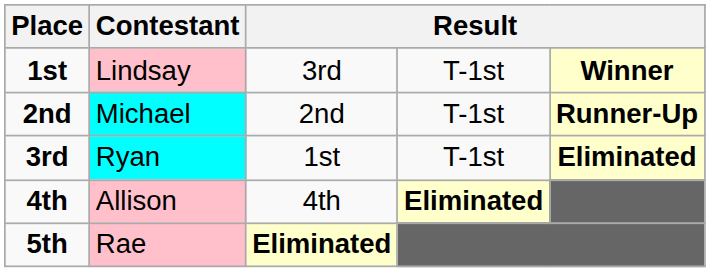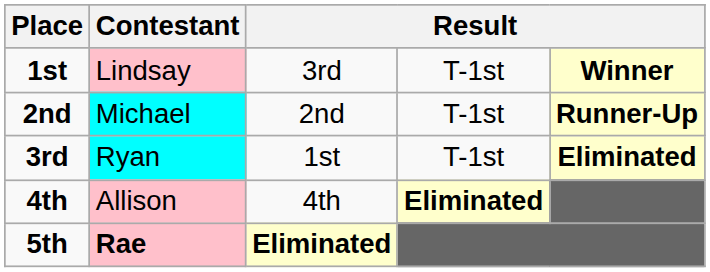(121, 244) normal -> (121, 244) bold
